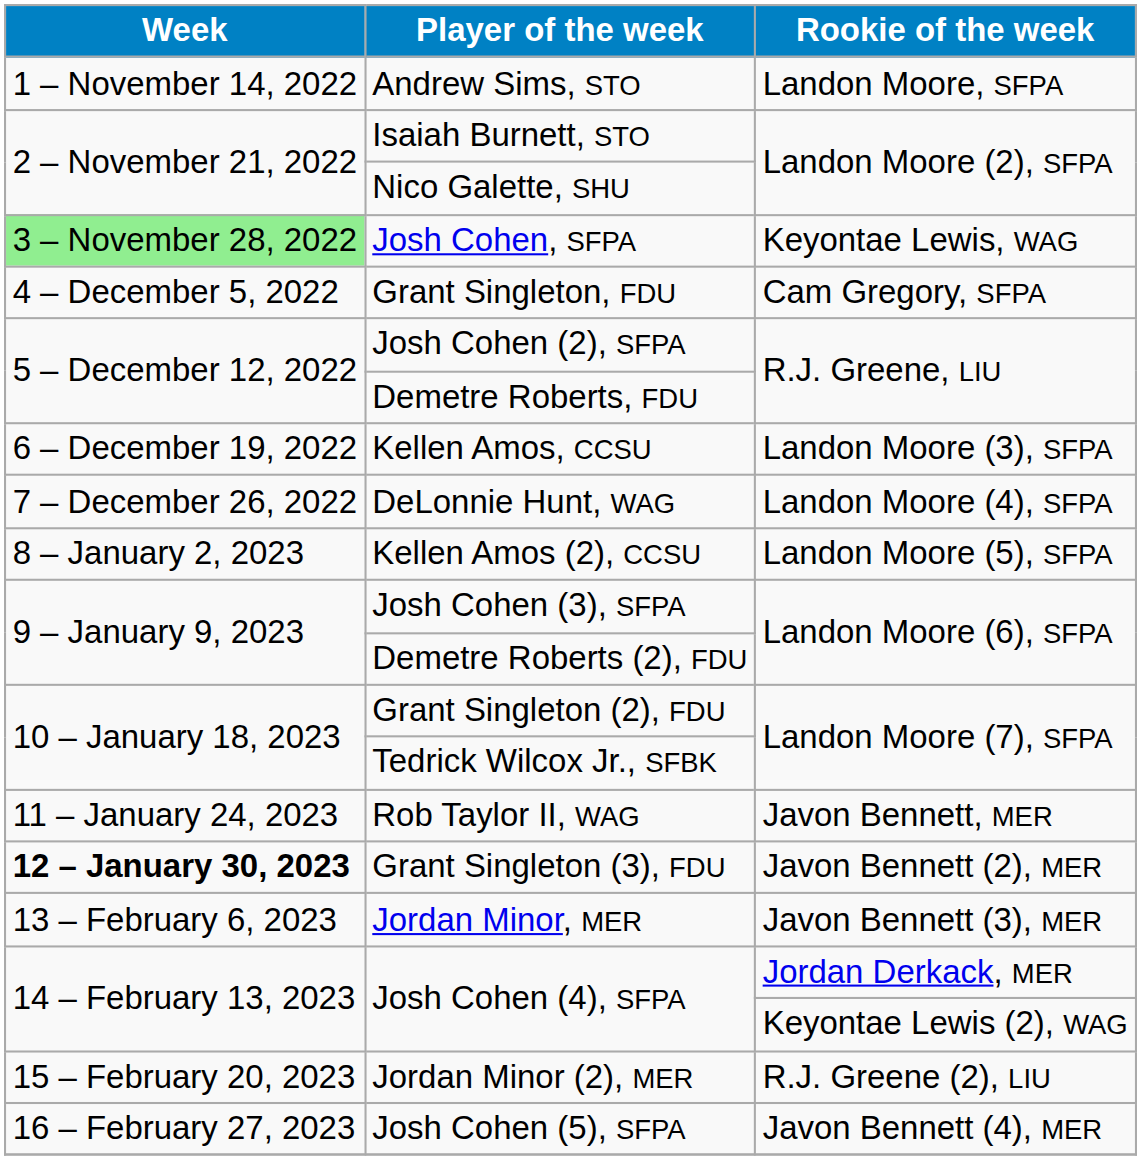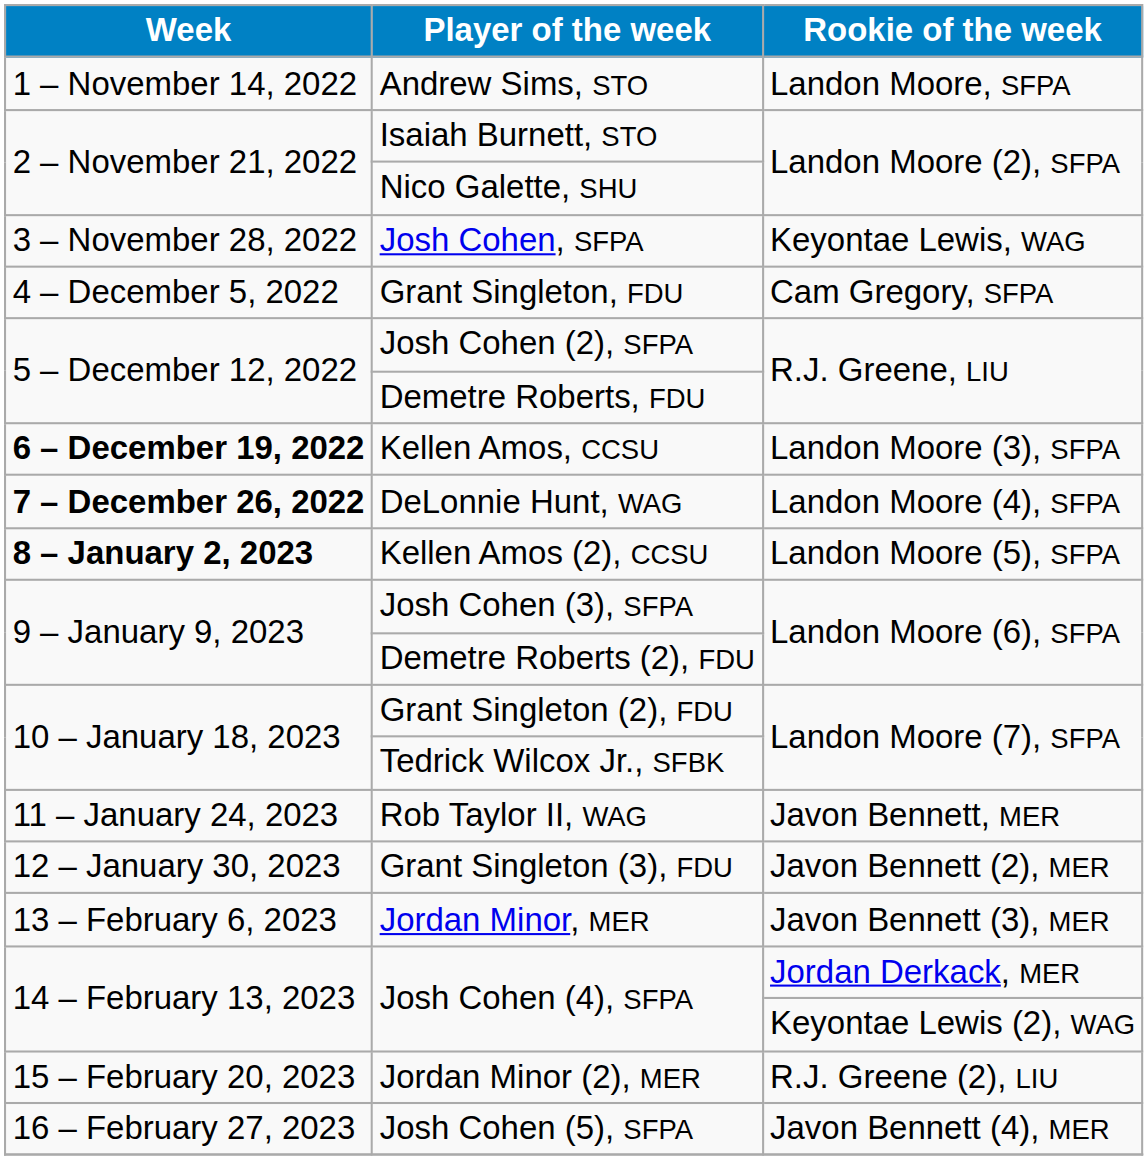(185, 239) lightgreen background -> (185, 239) no background
(185, 448) normal -> (189, 448) bold
(185, 501) normal -> (189, 501) bold
(158, 553) normal -> (163, 553) bold
(181, 866) bold -> (177, 866) normal
